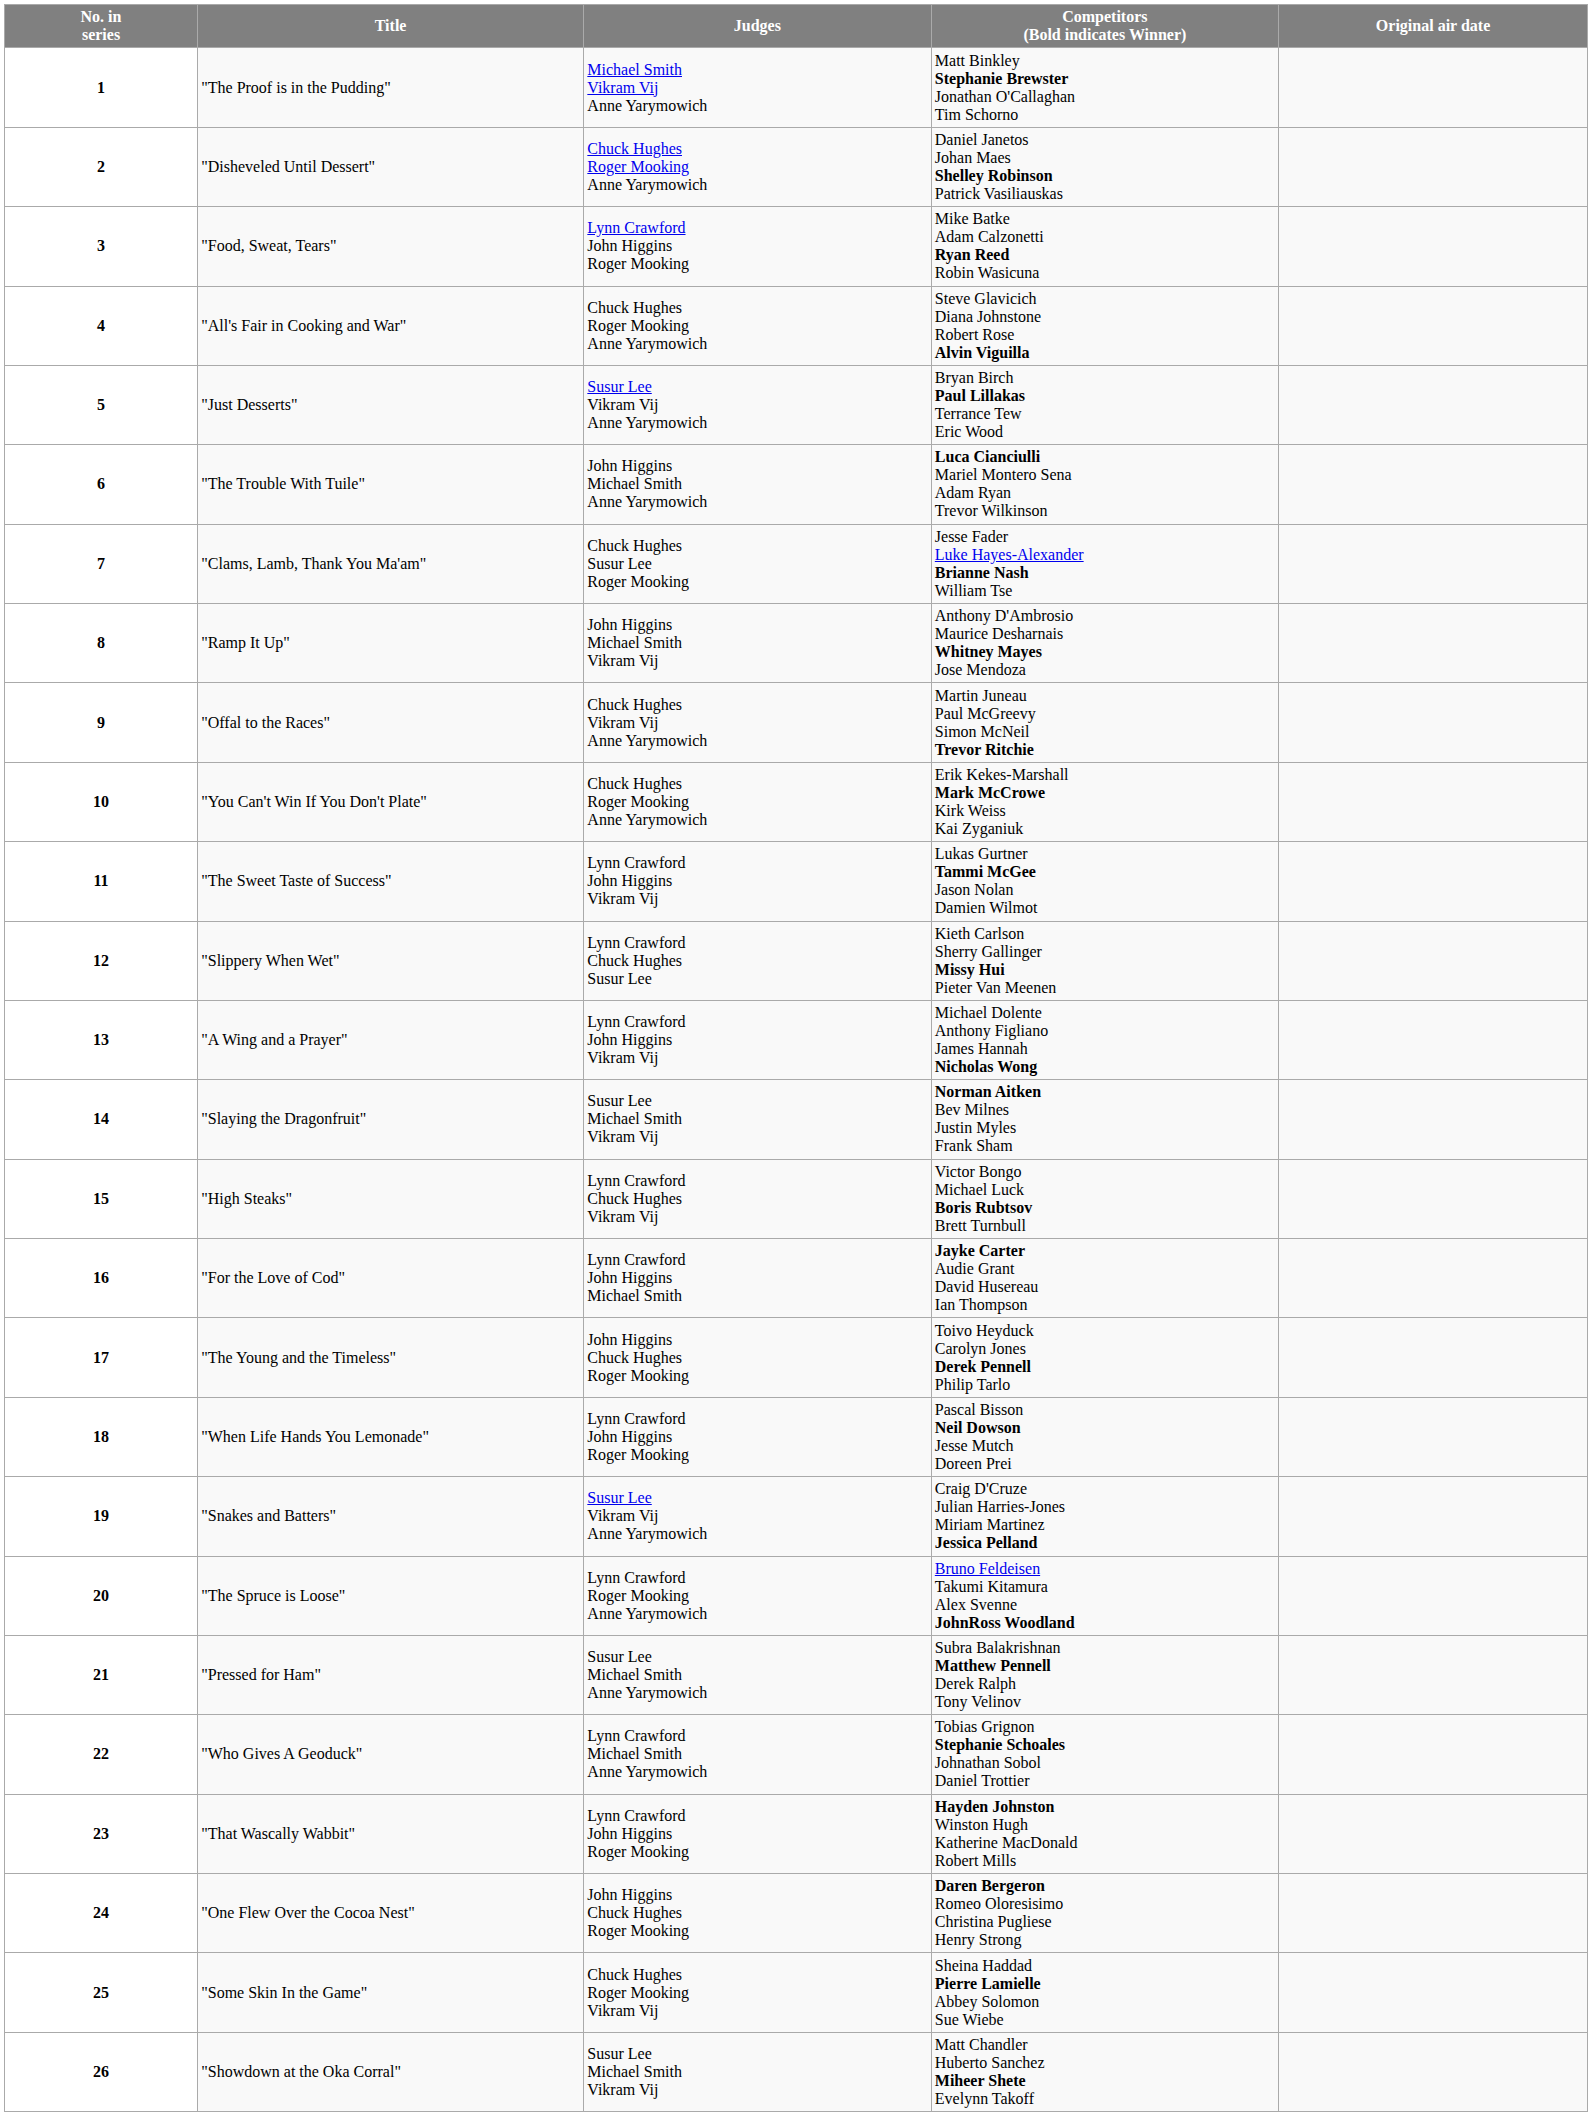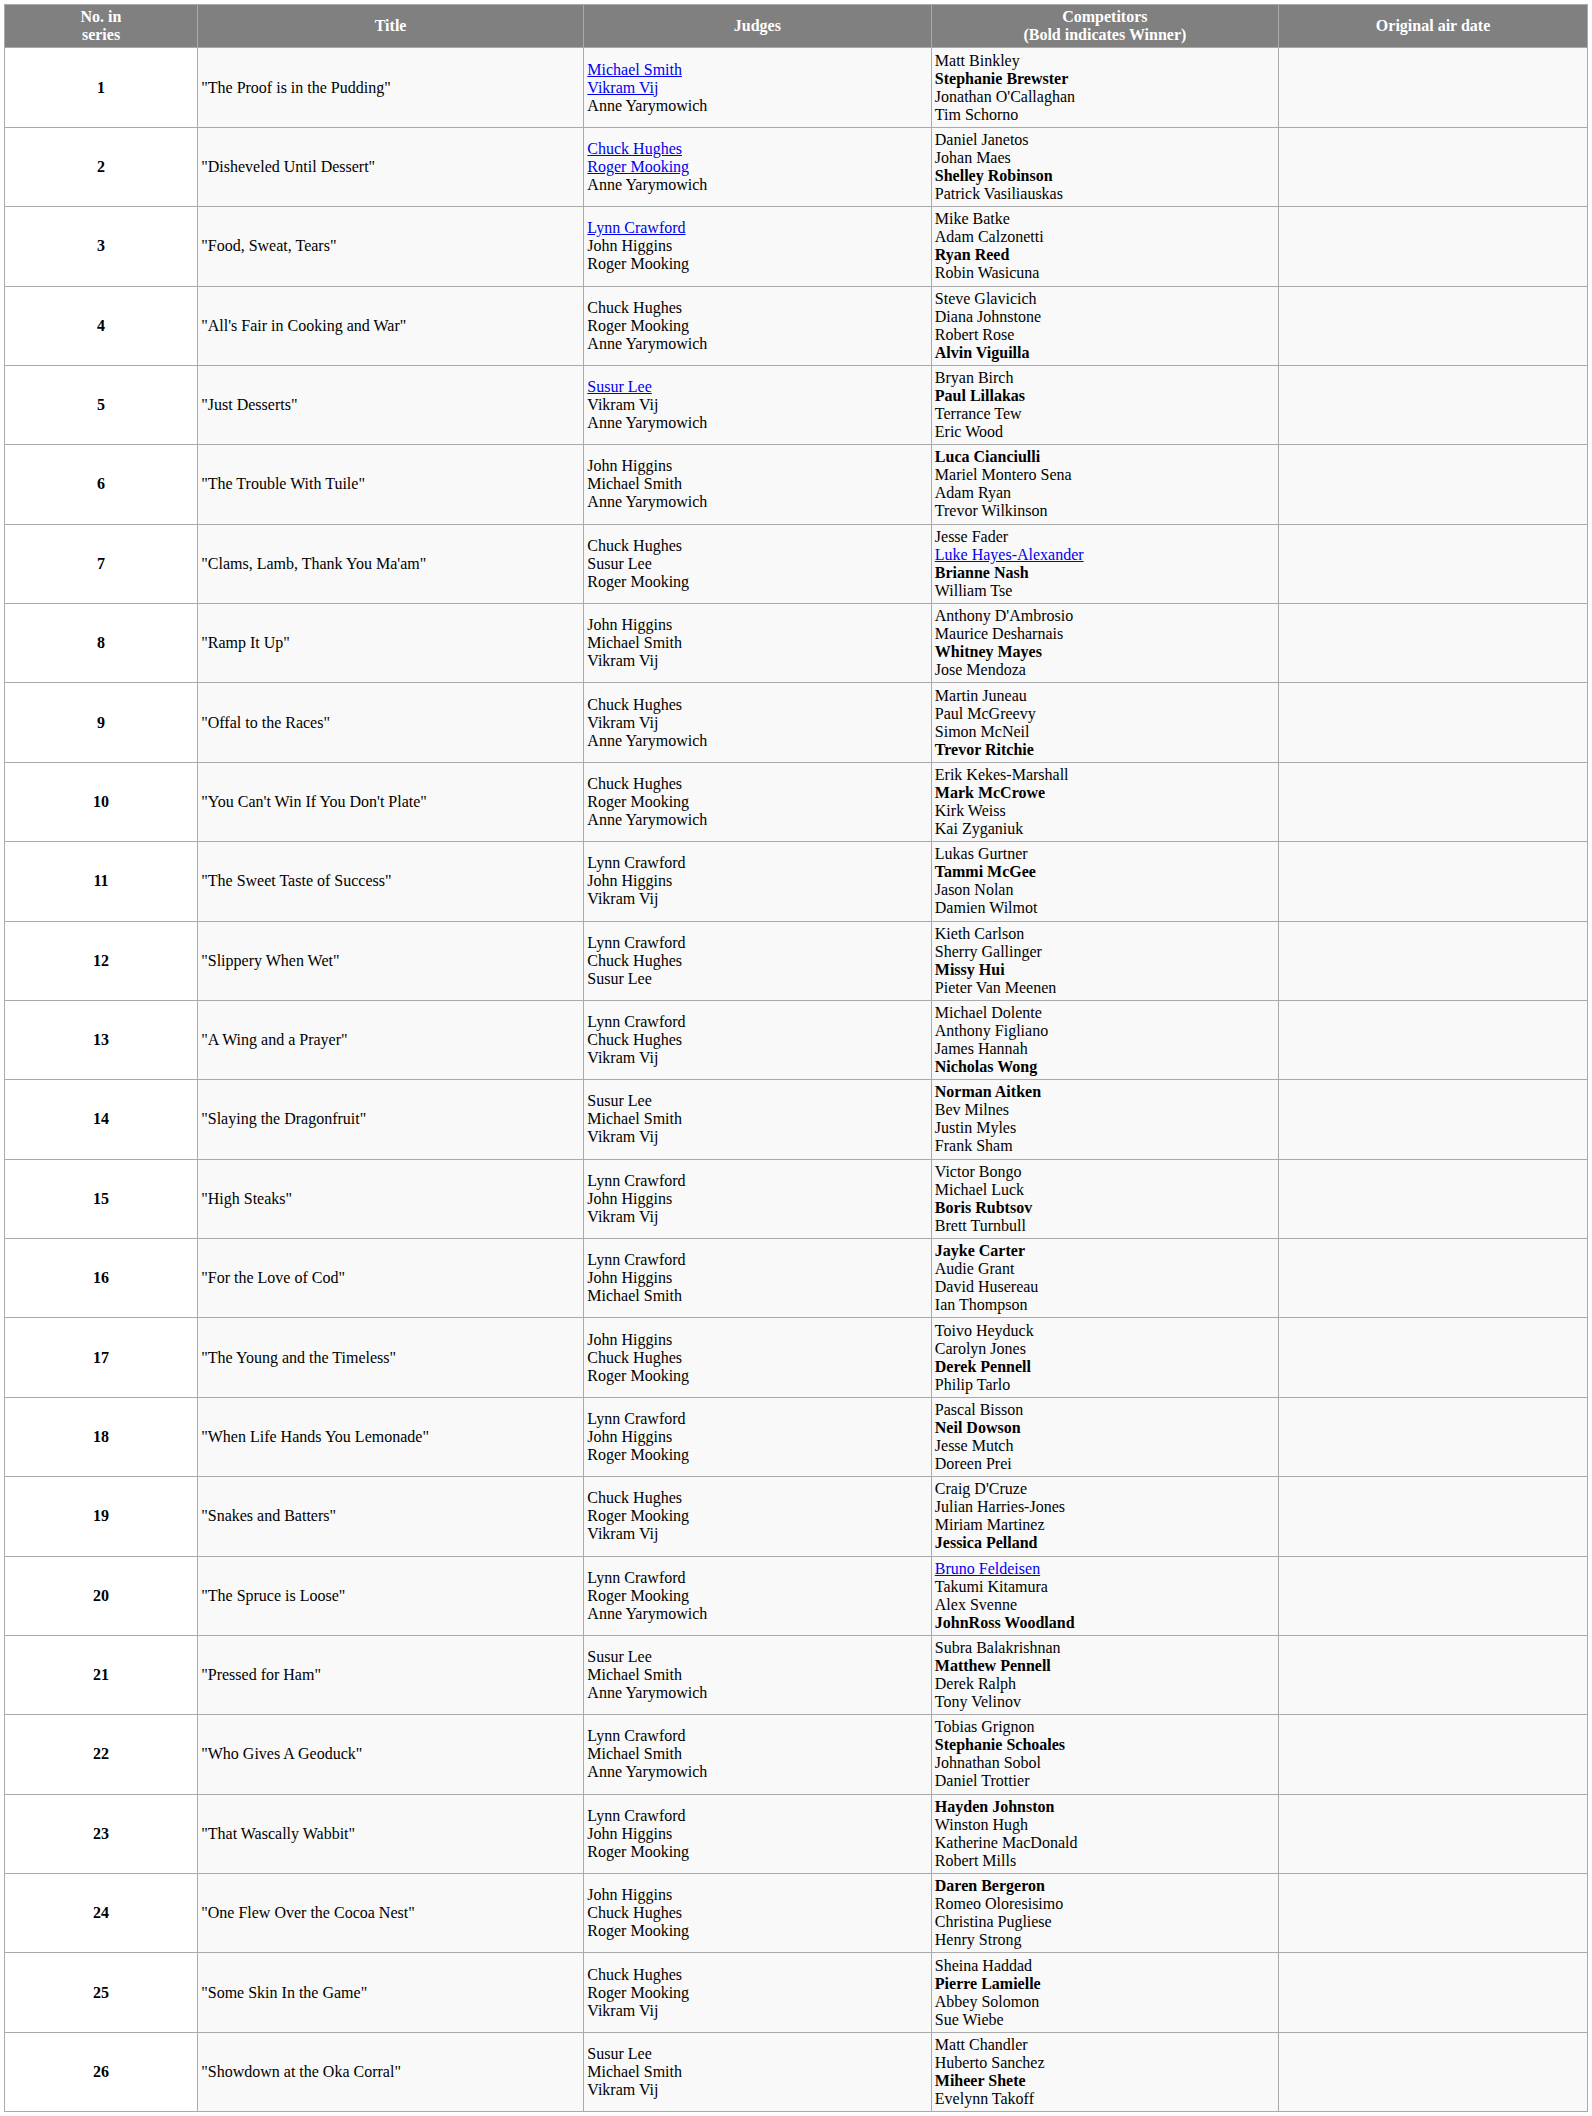(636, 1040) Lynn Crawford John Higgins Vikram Vij -> (636, 1040) Lynn Crawford Chuck Hughes Vikram Vij
(636, 1198) Lynn Crawford Chuck Hughes Vikram Vij -> (636, 1198) Lynn Crawford John Higgins Vikram Vij
(647, 1516) Susur Lee Vikram Vij Anne Yarymowich -> (638, 1516) Chuck Hughes Roger Mooking Vikram Vij
